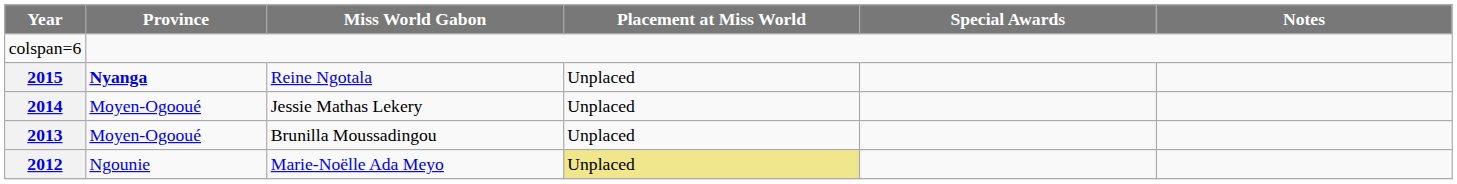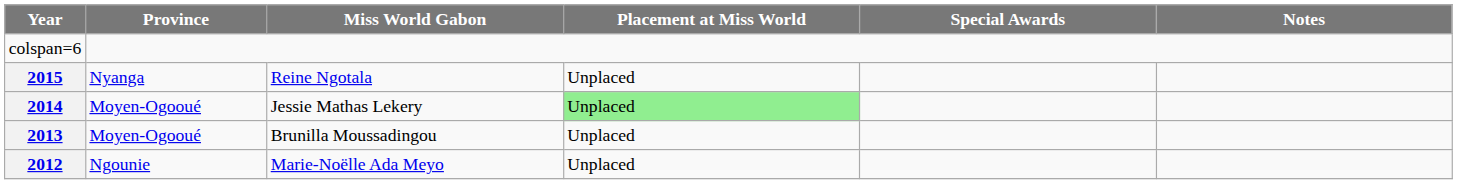(118, 77) bold -> (117, 77) normal
(601, 106) no background -> (601, 106) lightgreen background
(601, 164) khaki background -> (601, 164) no background
